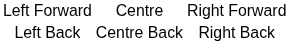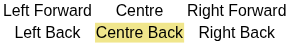(139, 32) no background -> (139, 32) khaki background
